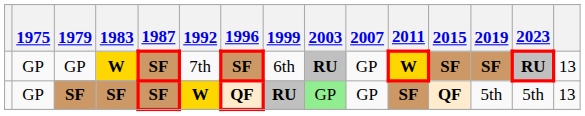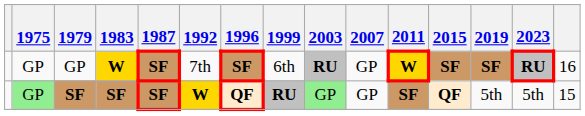(567, 66) 13 -> (567, 66) 16
(33, 95) no background -> (33, 95) lightgreen background
(567, 95) 13 -> (567, 95) 15
